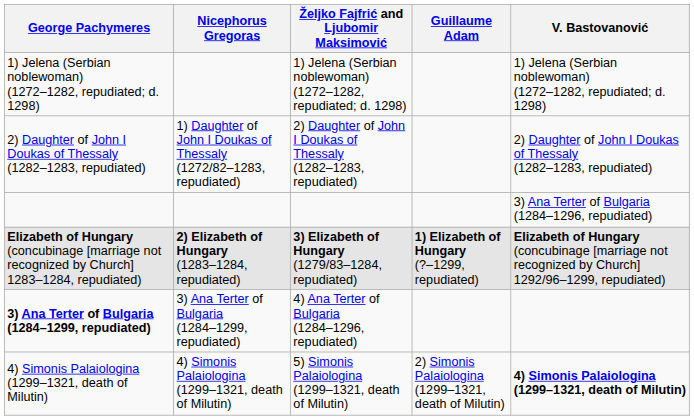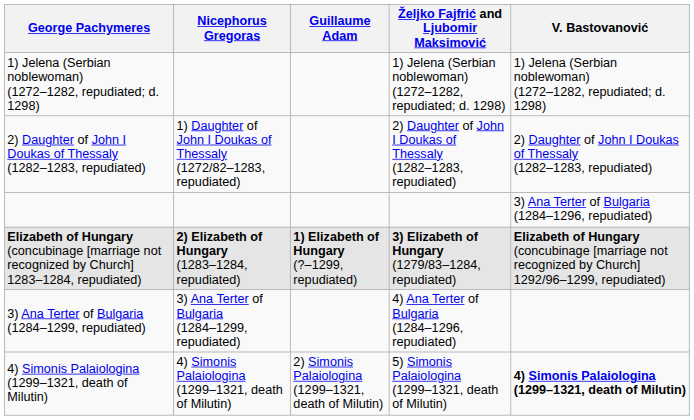columns swapped: (461, 28) <-> (351, 28)
(80, 320) bold -> (77, 320) normal
